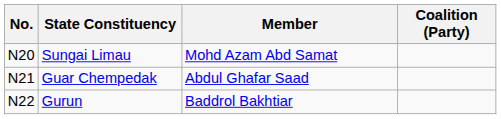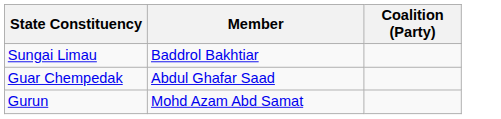- column: (21, 24)
(261, 55) Mohd Azam Abd Samat -> (205, 55) Baddrol Bakhtiar
(239, 101) Baddrol Bakhtiar -> (227, 101) Mohd Azam Abd Samat
